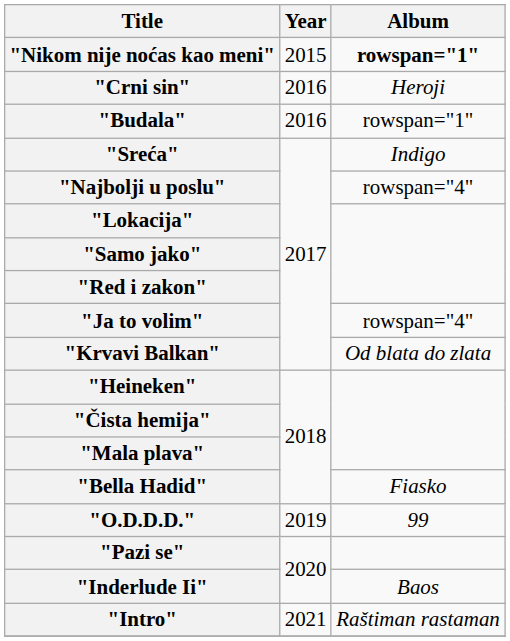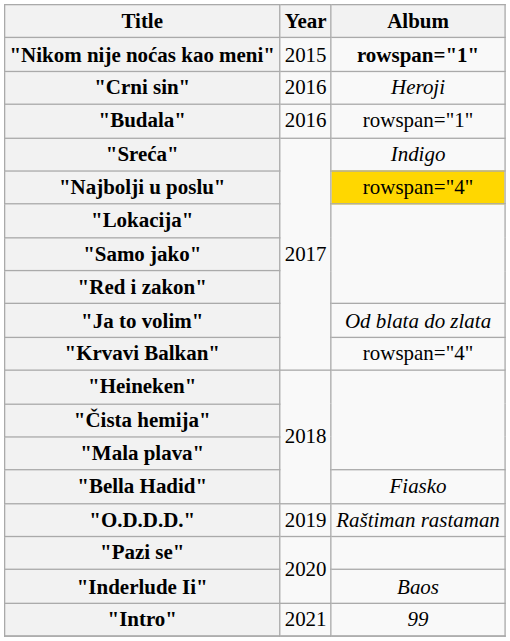(418, 187) no background -> (418, 187) gold background
(418, 320) rowspan="4" -> (418, 320) Od blata do zlata
(418, 353) Od blata do zlata -> (418, 353) rowspan="4"
(418, 519) 99 -> (418, 519) Raštiman rastaman
(418, 619) Raštiman rastaman -> (418, 619) 99
